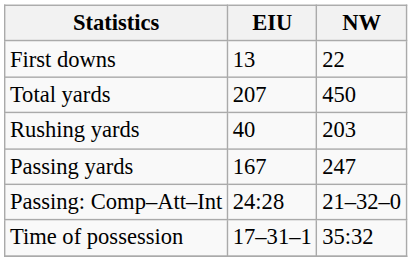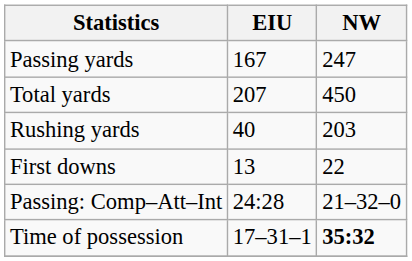rows swapped: (63, 58) <-> (72, 166)
(348, 237) normal -> (348, 237) bold
